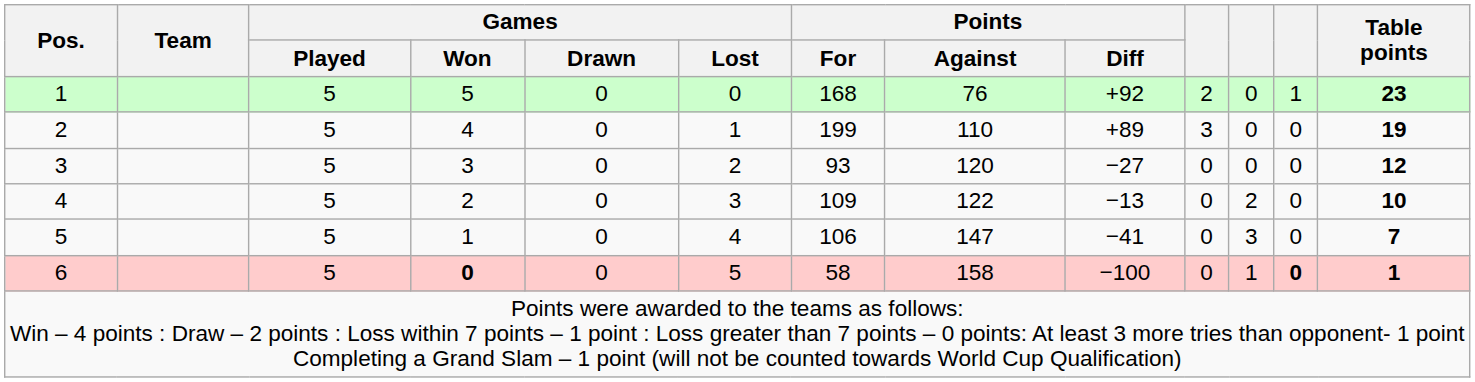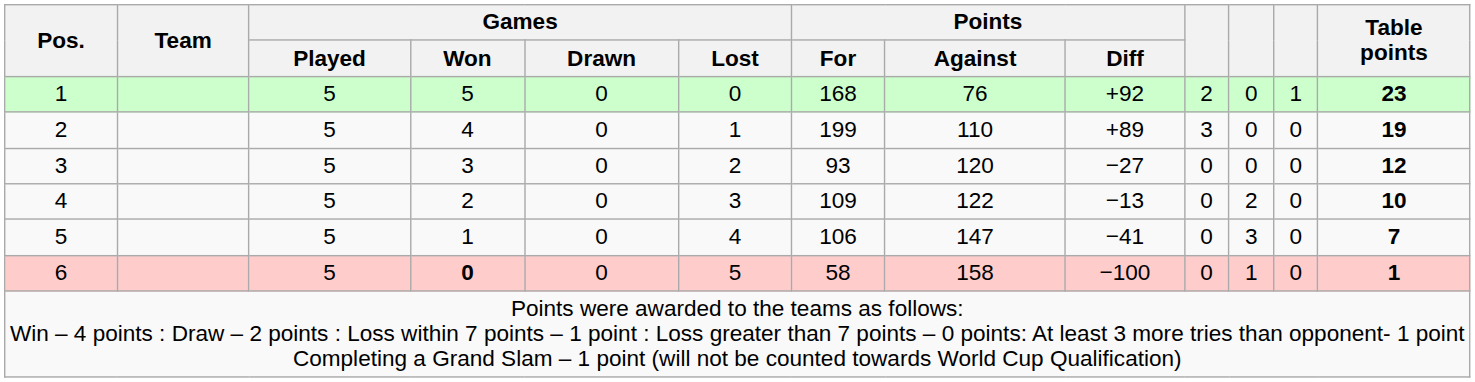(1296, 272) bold -> (1296, 272) normal
